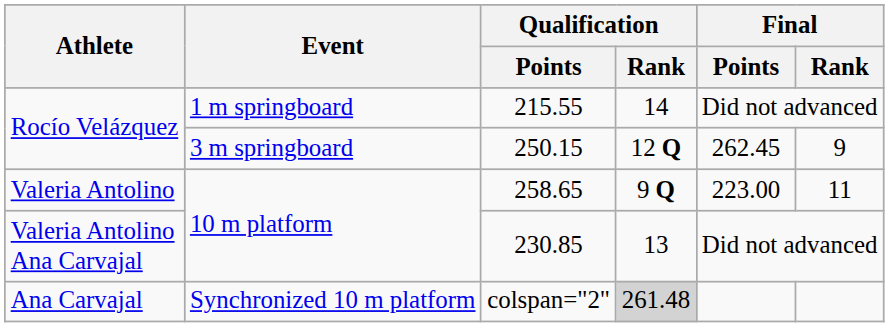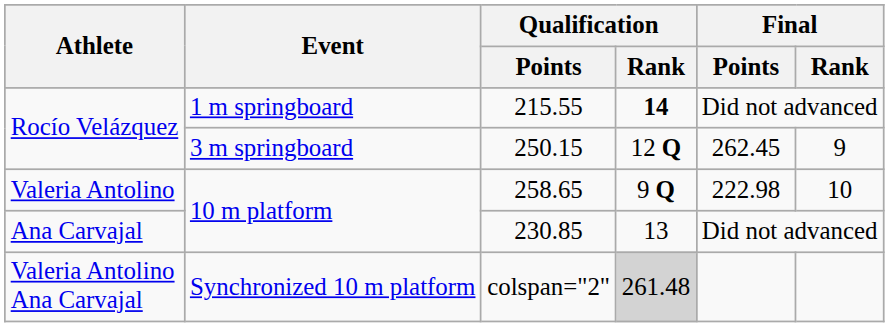(656, 107) normal -> (656, 107) bold
(746, 189) 223.00 -> (746, 189) 222.98
(840, 189) 11 -> (840, 189) 10
(93, 245) Valeria Antolino Ana Carvajal -> (77, 230) Ana Carvajal
(77, 301) Ana Carvajal -> (93, 286) Valeria Antolino Ana Carvajal
